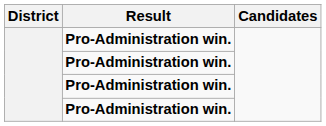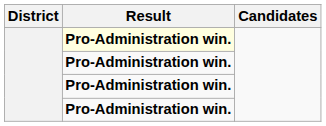(148, 39) no background -> (148, 39) lightyellow background
